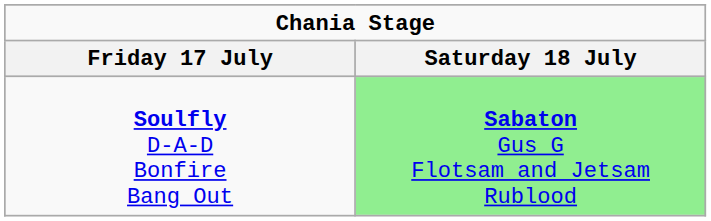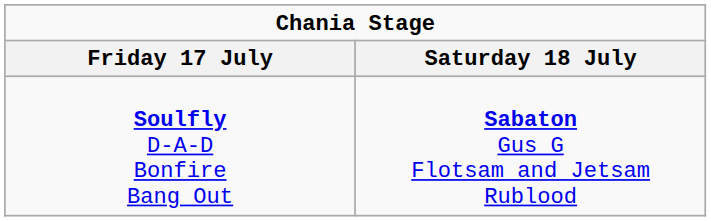(531, 159) lightgreen background -> (531, 159) no background
